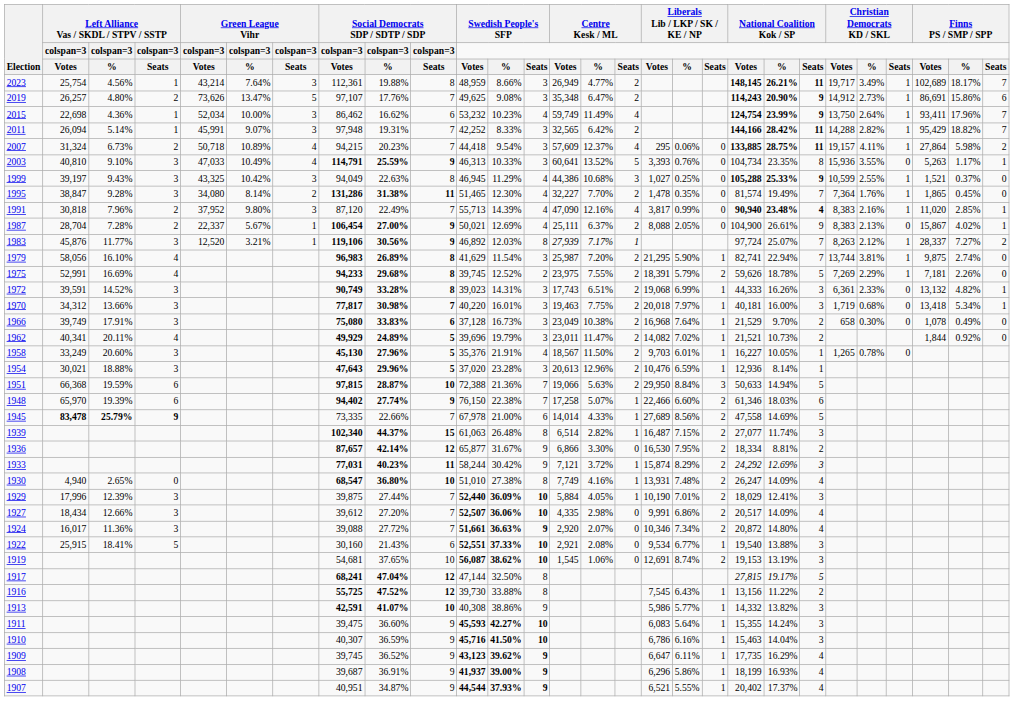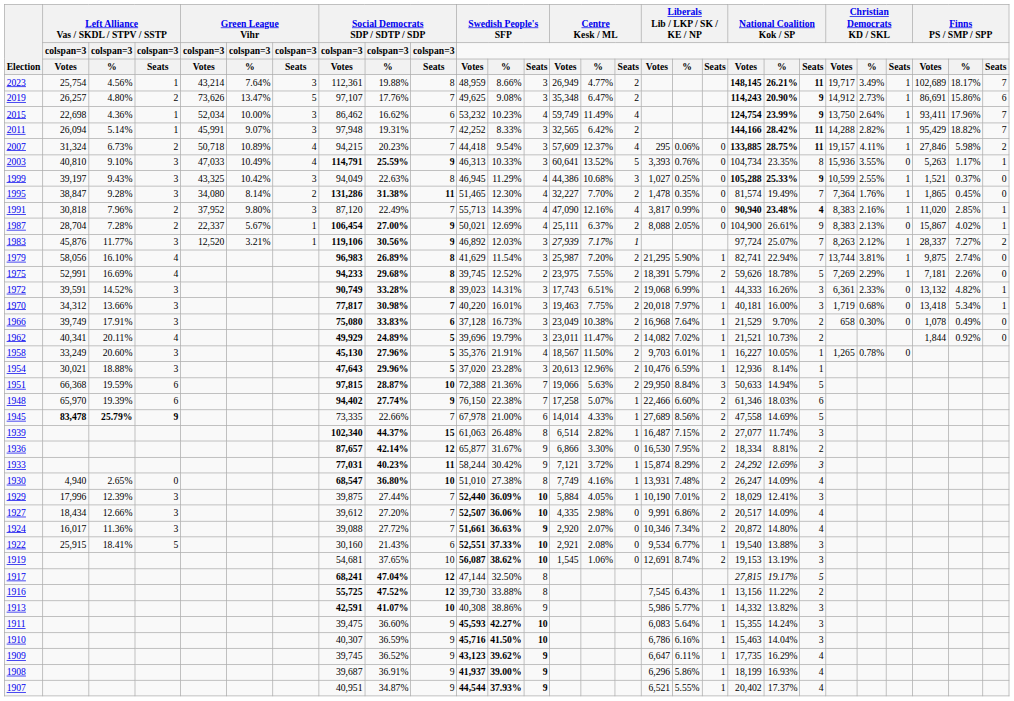(933, 146) 27,864 -> (933, 146) 27,846
(545, 241) 8 -> (545, 241) 3
